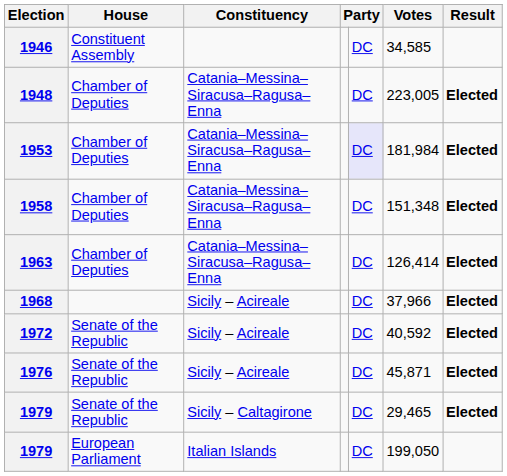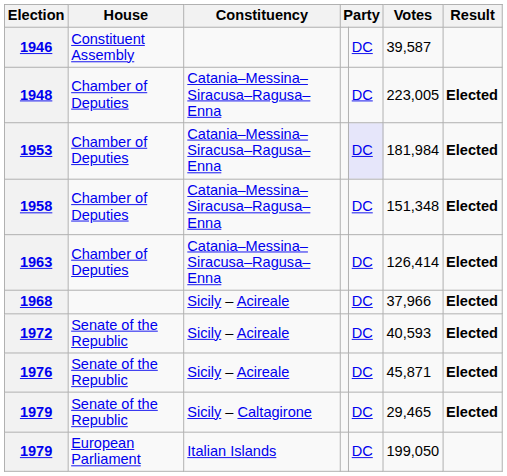(409, 47) 34,585 -> (409, 47) 39,587
(409, 333) 40,592 -> (409, 333) 40,593
